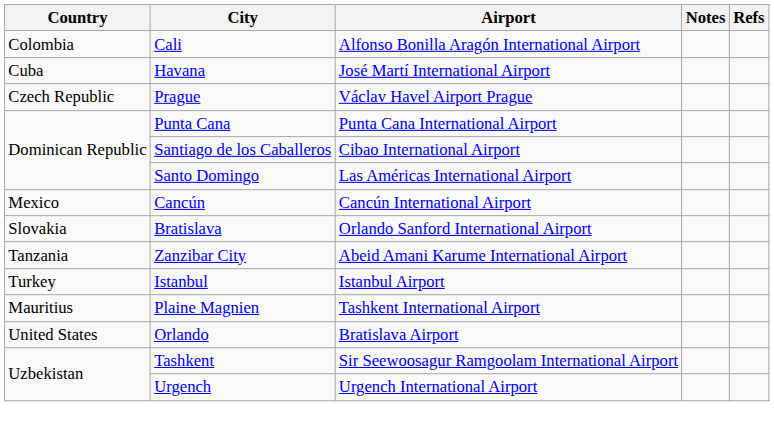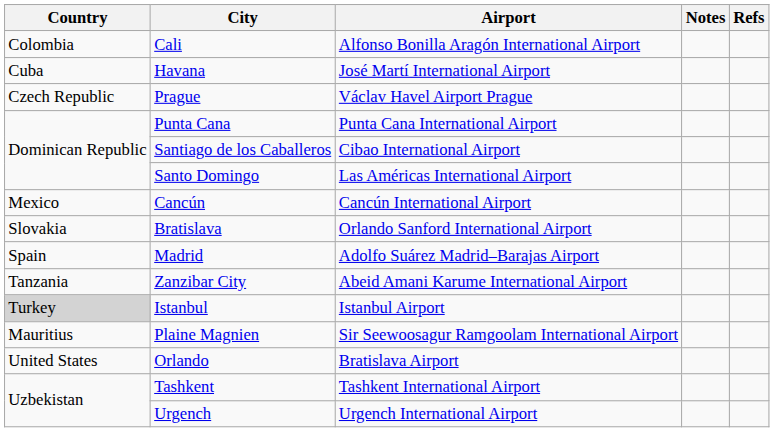+ row: (179, 255)
(32, 281) no background -> (32, 307) lightgrey background
(439, 307) Tashkent International Airport -> (508, 334) Sir Seewoosagur Ramgoolam International Airport
(508, 360) Sir Seewoosagur Ramgoolam International Airport -> (439, 387) Tashkent International Airport
